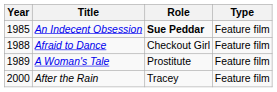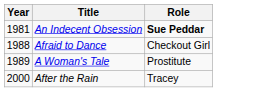- column: (242, 12)
(18, 29) 1985 -> (18, 29) 1981
